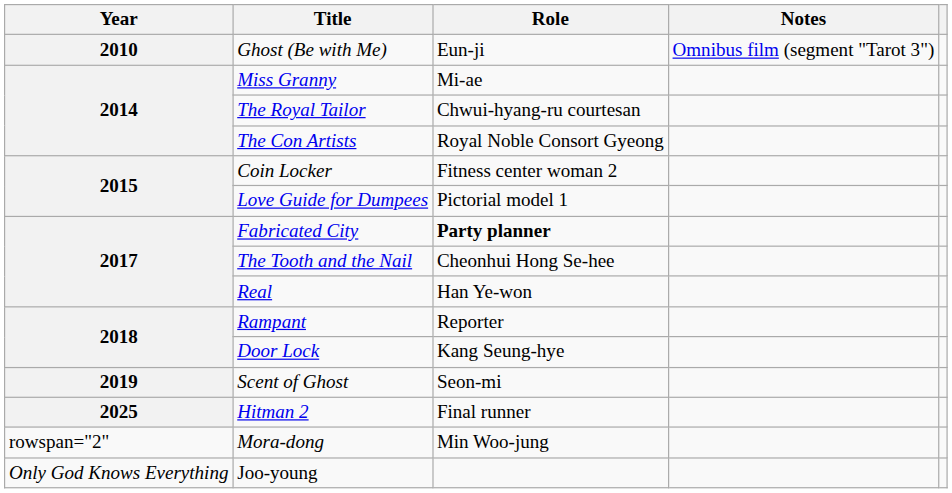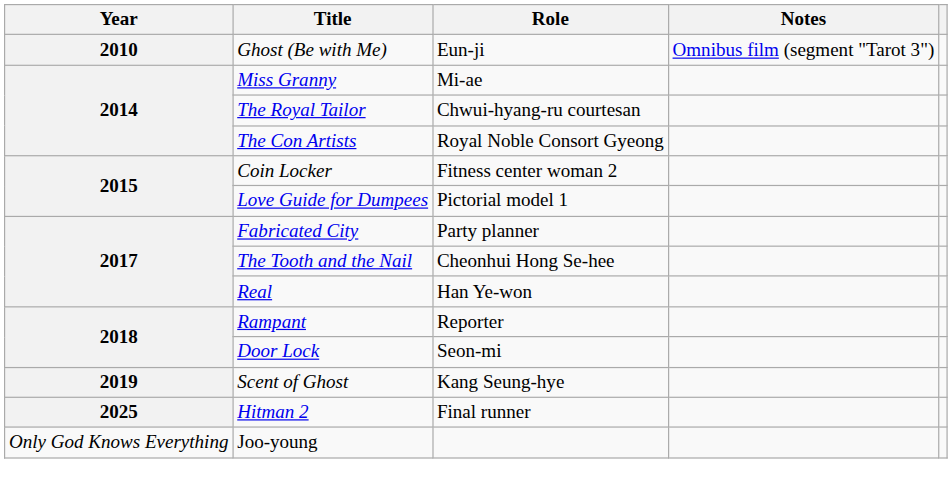(494, 230) bold -> (488, 230) normal
(501, 351) Kang Seung-hye -> (469, 351) Seon-mi
(469, 381) Seon-mi -> (501, 381) Kang Seung-hye
- row: (281, 442)
